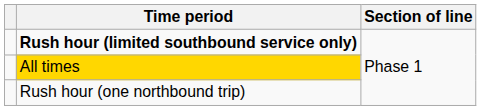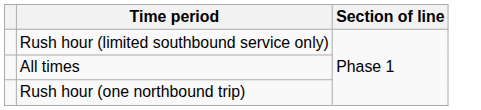(188, 42) bold -> (174, 42) normal
(50, 67) gold background -> (50, 67) no background
